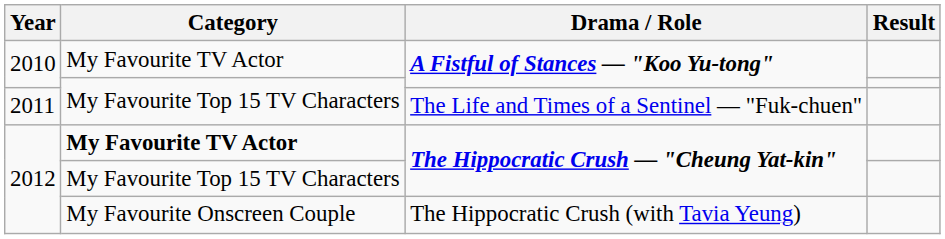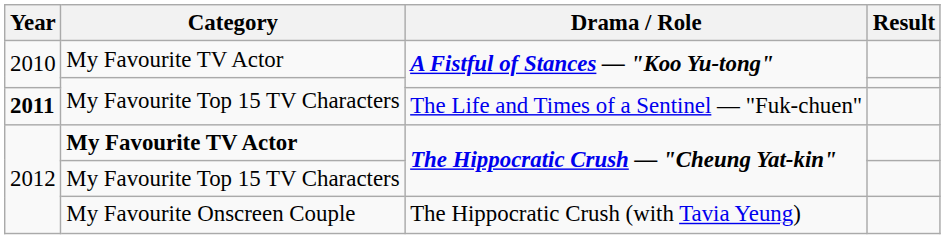(32, 105) normal -> (32, 105) bold
